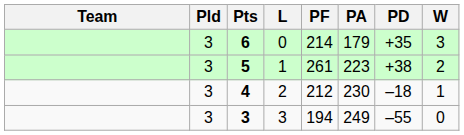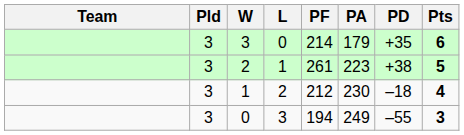columns swapped: (440, 17) <-> (245, 17)
